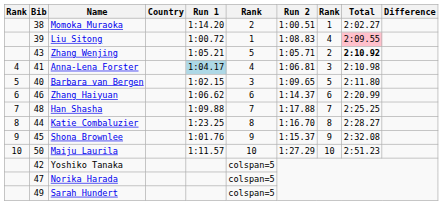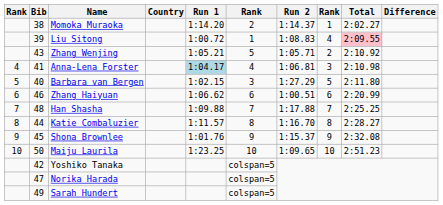(297, 25) 1:00.51 -> (297, 25) 1:14.37
(362, 53) bold -> (362, 53) normal
(297, 81) 1:09.65 -> (297, 81) 1:27.29
(297, 95) 1:14.37 -> (297, 95) 1:00.51
(206, 123) 1:23.25 -> (206, 123) 1:11.57
(206, 151) 1:11.57 -> (206, 151) 1:23.25
(297, 151) 1:27.29 -> (297, 151) 1:09.65
